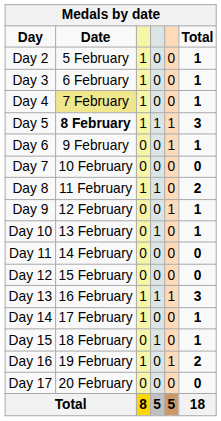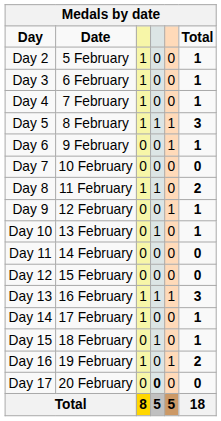(96, 102) khaki background -> (96, 102) no background
(96, 123) bold -> (96, 123) normal
(157, 383) normal -> (157, 383) bold
